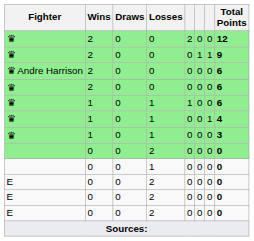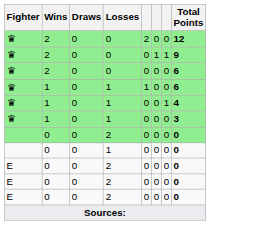- row: (45, 71)
